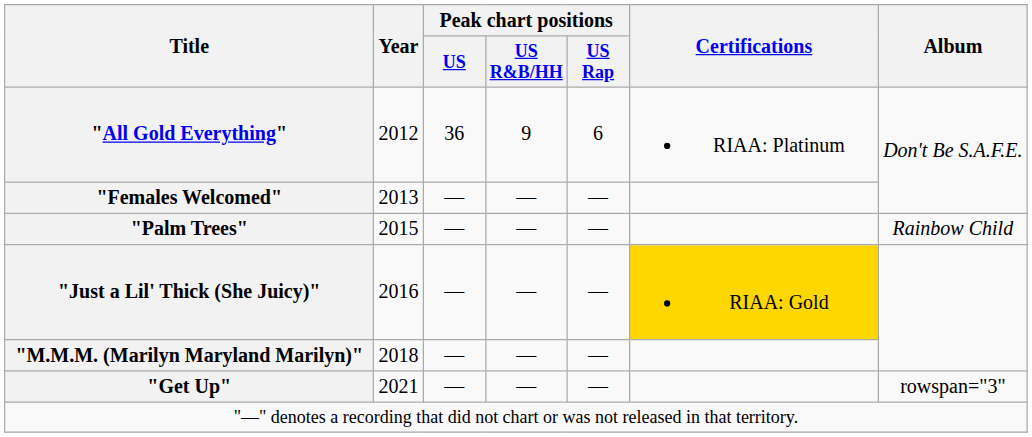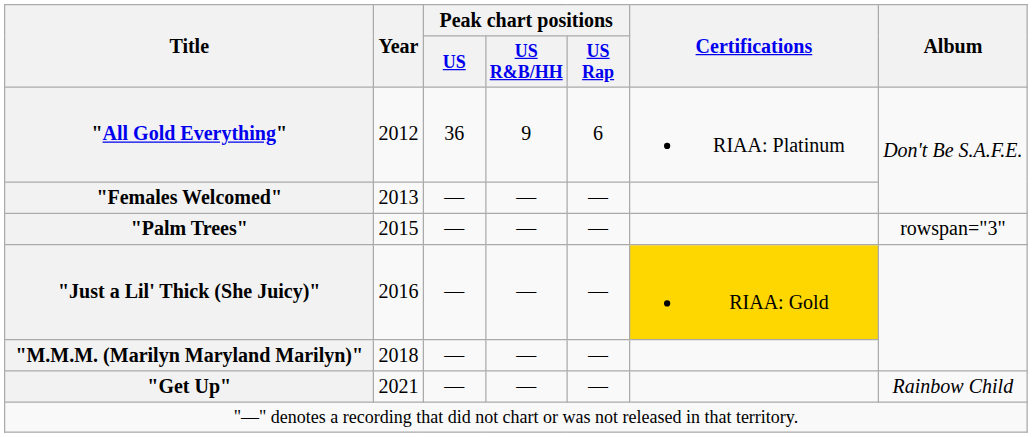(953, 228) Rainbow Child -> (953, 228) rowspan="3"
(953, 386) rowspan="3" -> (953, 386) Rainbow Child
